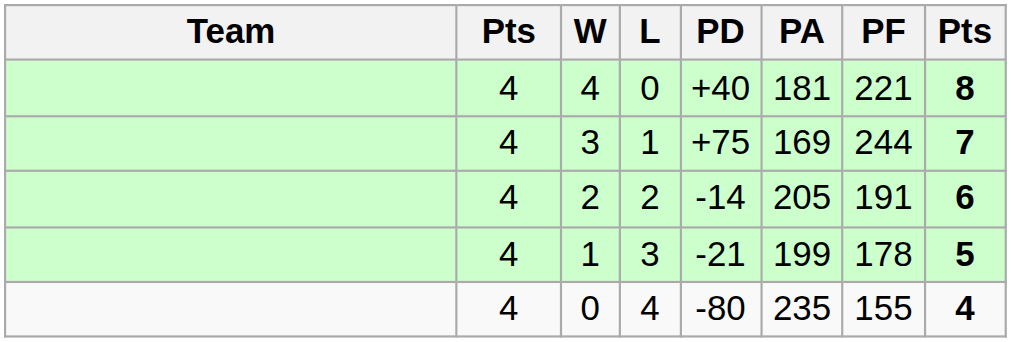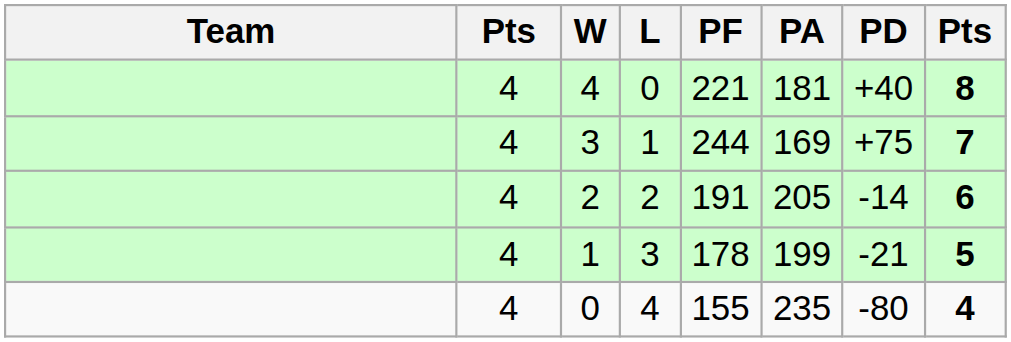columns swapped: (883, 32) <-> (721, 32)
